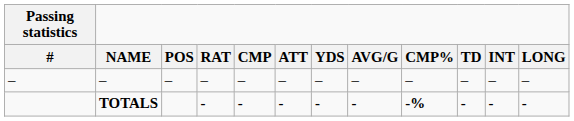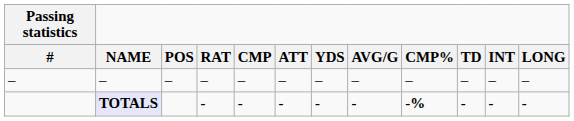(128, 103) no background -> (128, 103) lavender background
